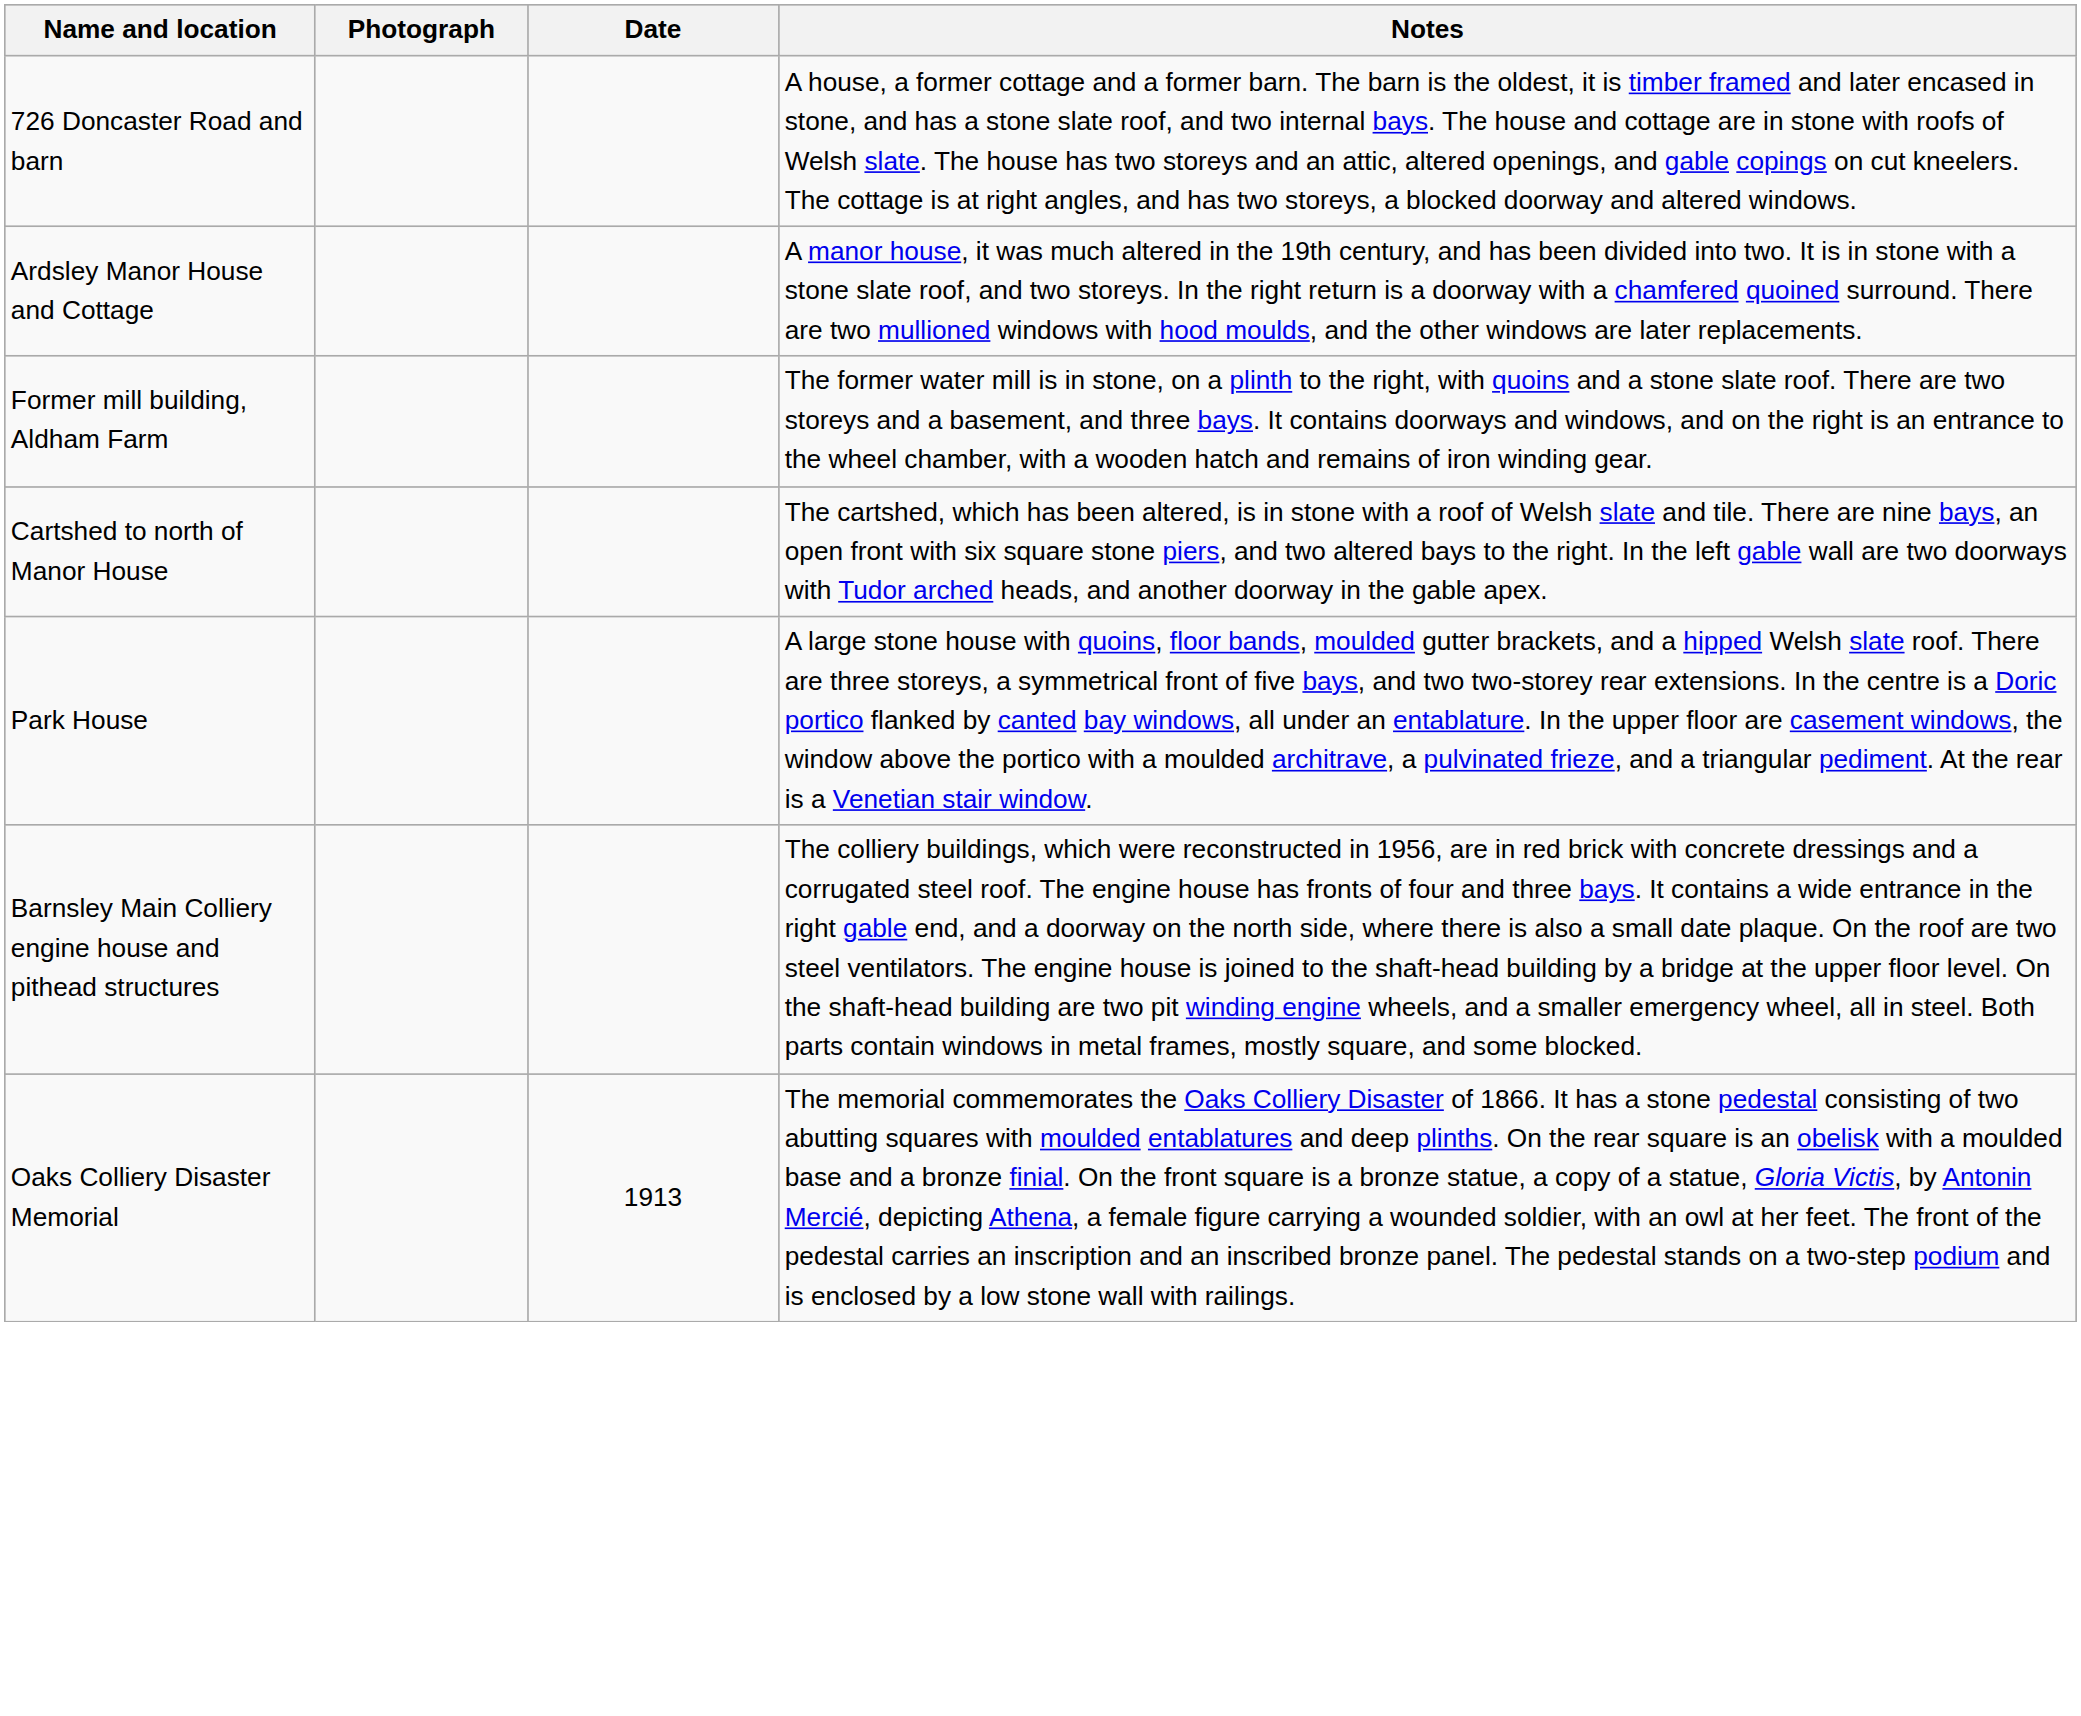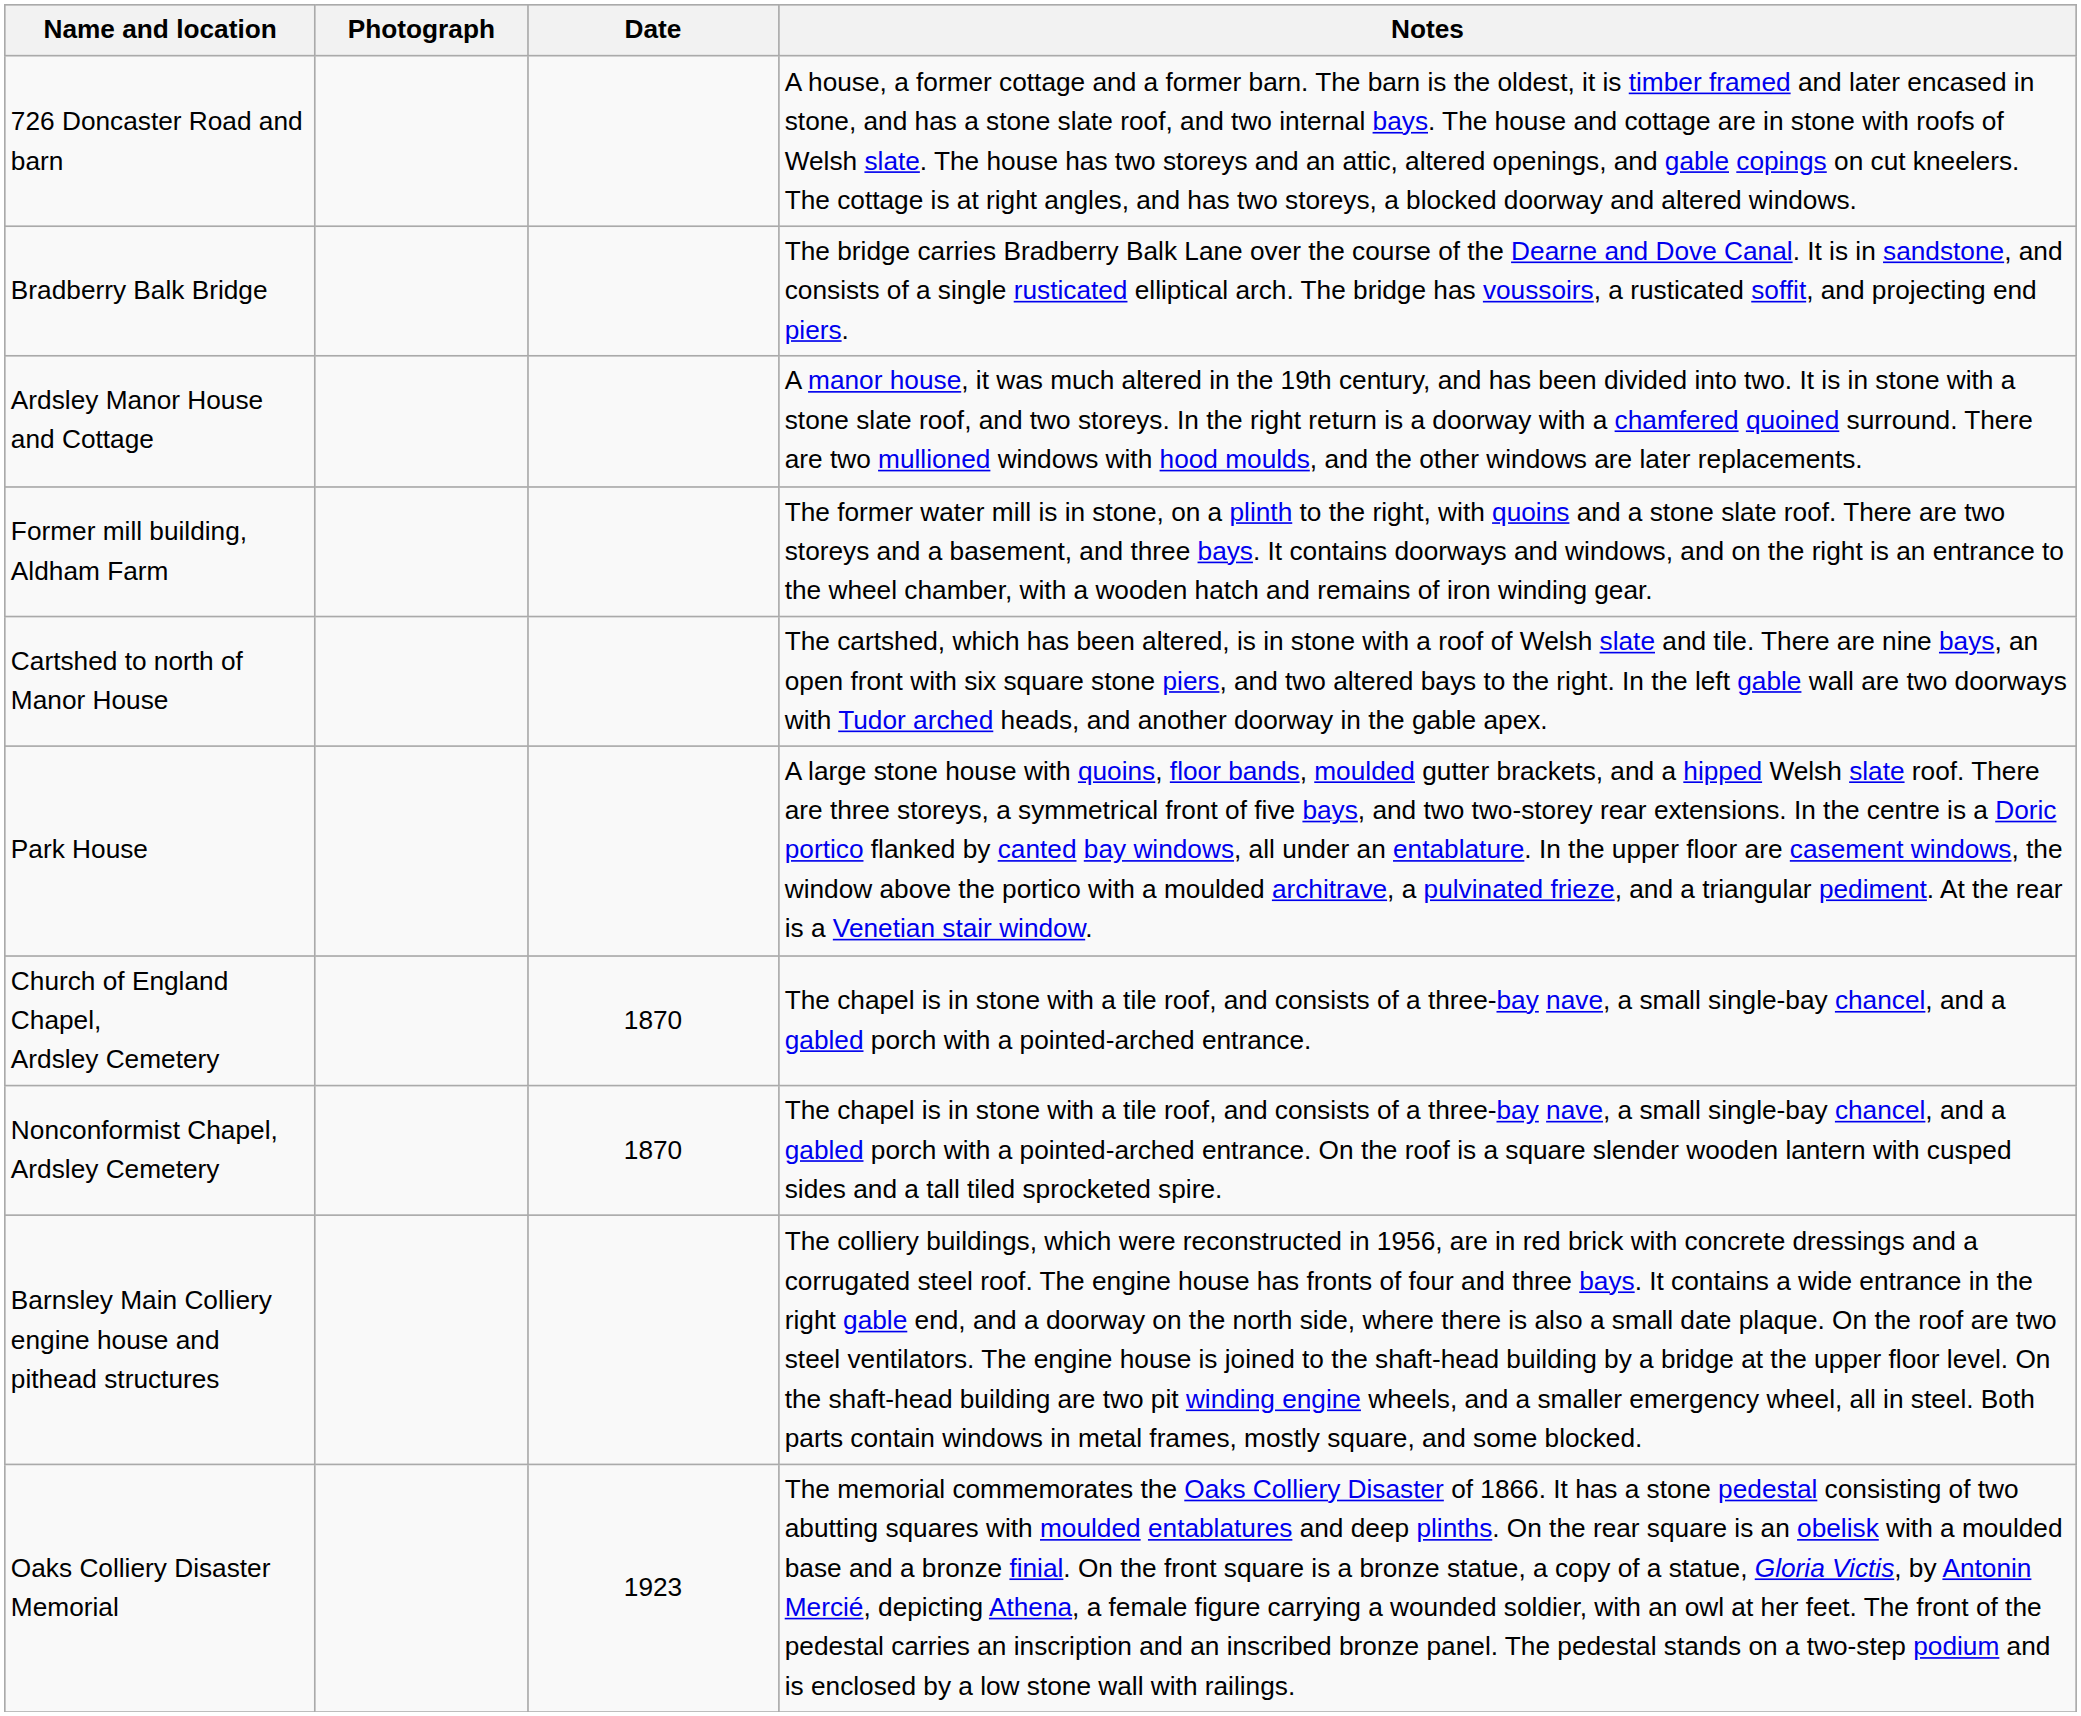+ row: (139, 290)
+ row: (120, 1020)
+ row: (144, 1150)
(653, 1197) 1913 -> (653, 1587) 1923
